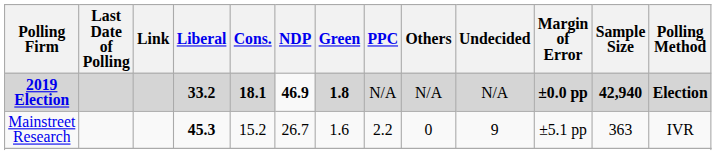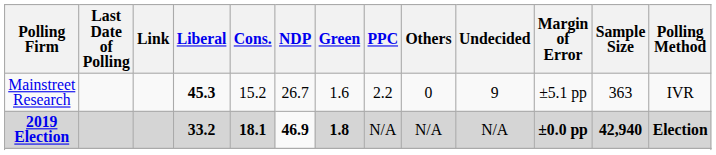rows swapped: (42, 130) <-> (42, 92)
